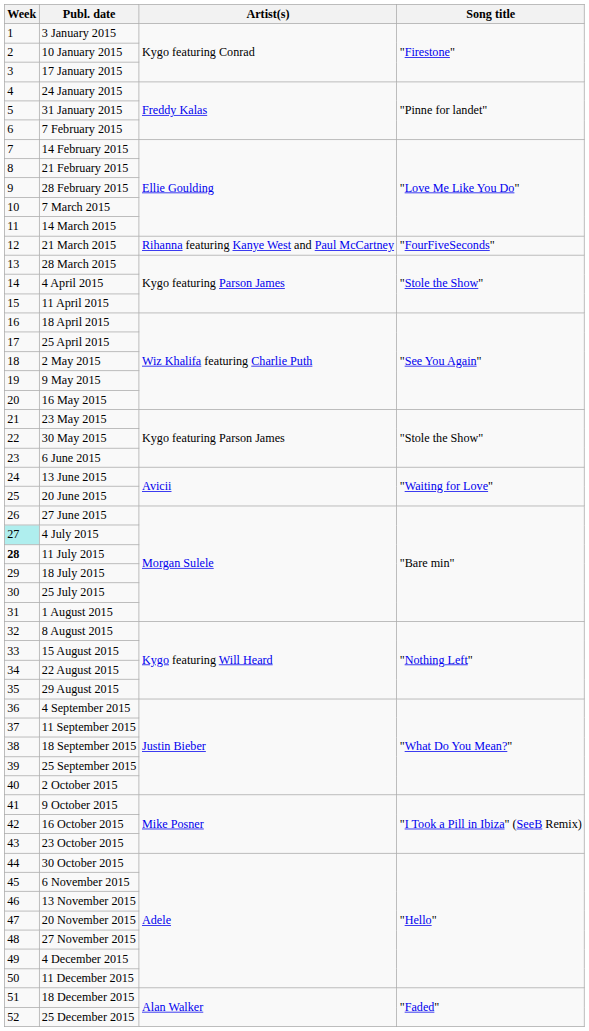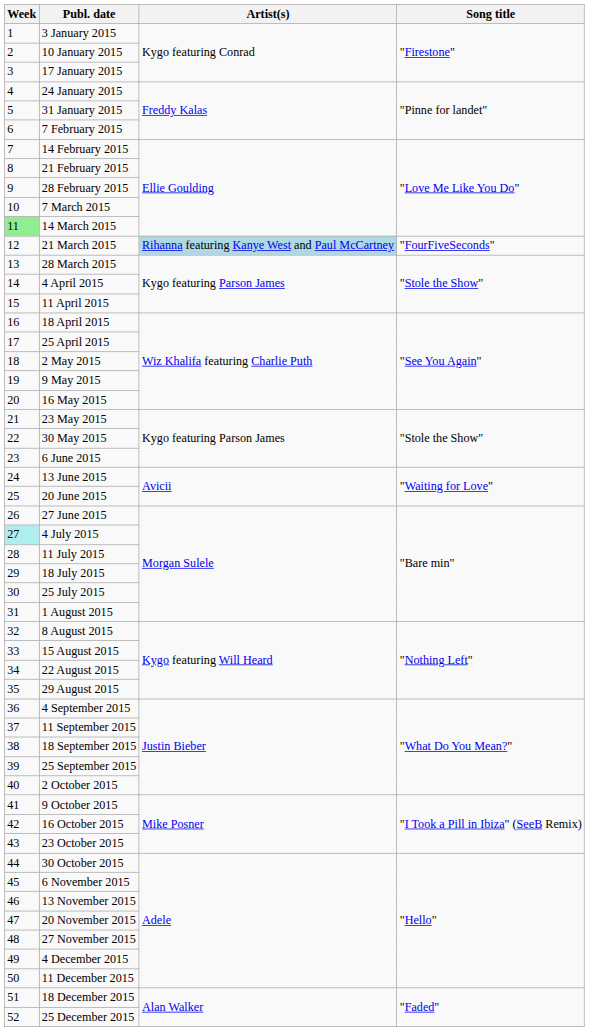(13, 226) no background -> (13, 226) lightgreen background
(268, 245) no background -> (268, 245) lightblue background
(13, 554) bold -> (13, 554) normal
